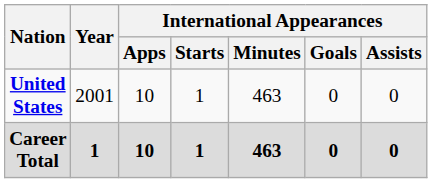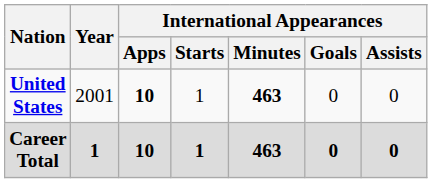(144, 95) normal -> (144, 95) bold
(267, 95) normal -> (267, 95) bold
